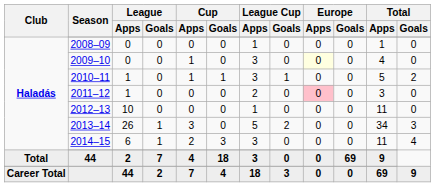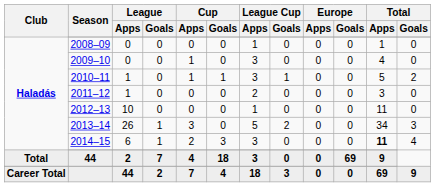(318, 61) lightyellow background -> (318, 61) no background
(318, 94) pink background -> (318, 94) no background
(382, 142) normal -> (382, 142) bold
